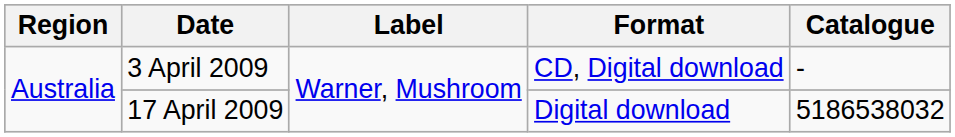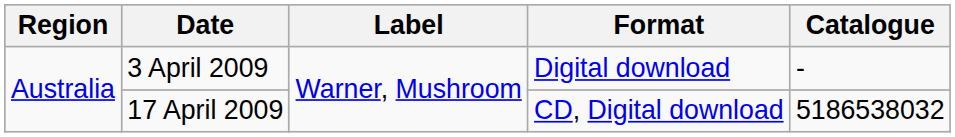(659, 68) CD, Digital download -> (632, 68) Digital download
(632, 110) Digital download -> (659, 110) CD, Digital download
